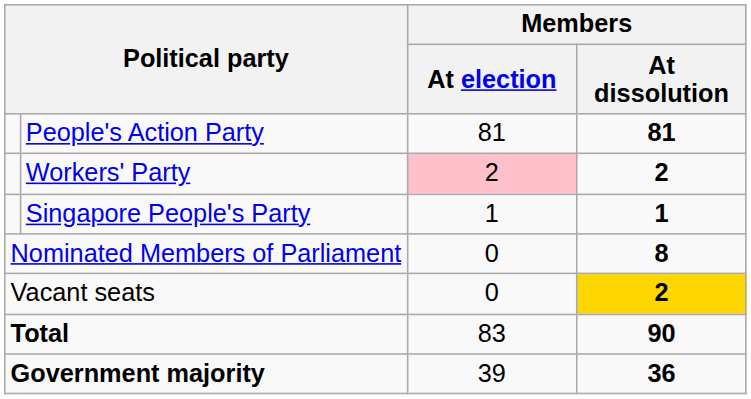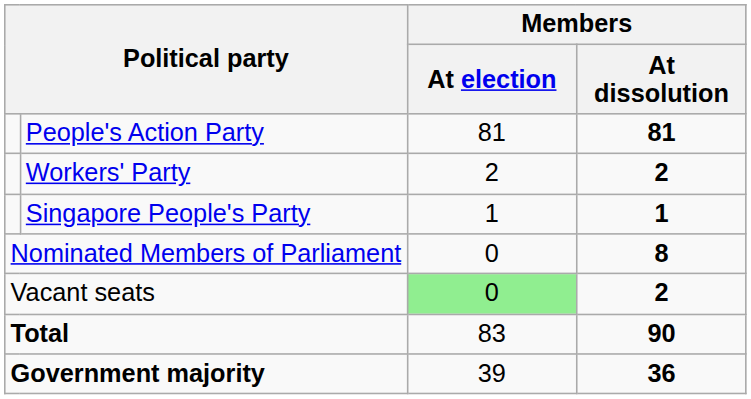(492, 173) pink background -> (492, 173) no background
(492, 293) no background -> (492, 293) lightgreen background
(662, 293) gold background -> (662, 293) no background
